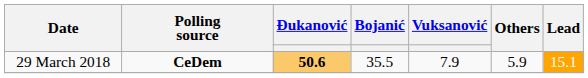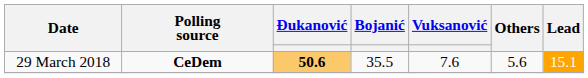(450, 62) 7.9 -> (450, 62) 7.6
(517, 62) 5.9 -> (517, 62) 5.6
